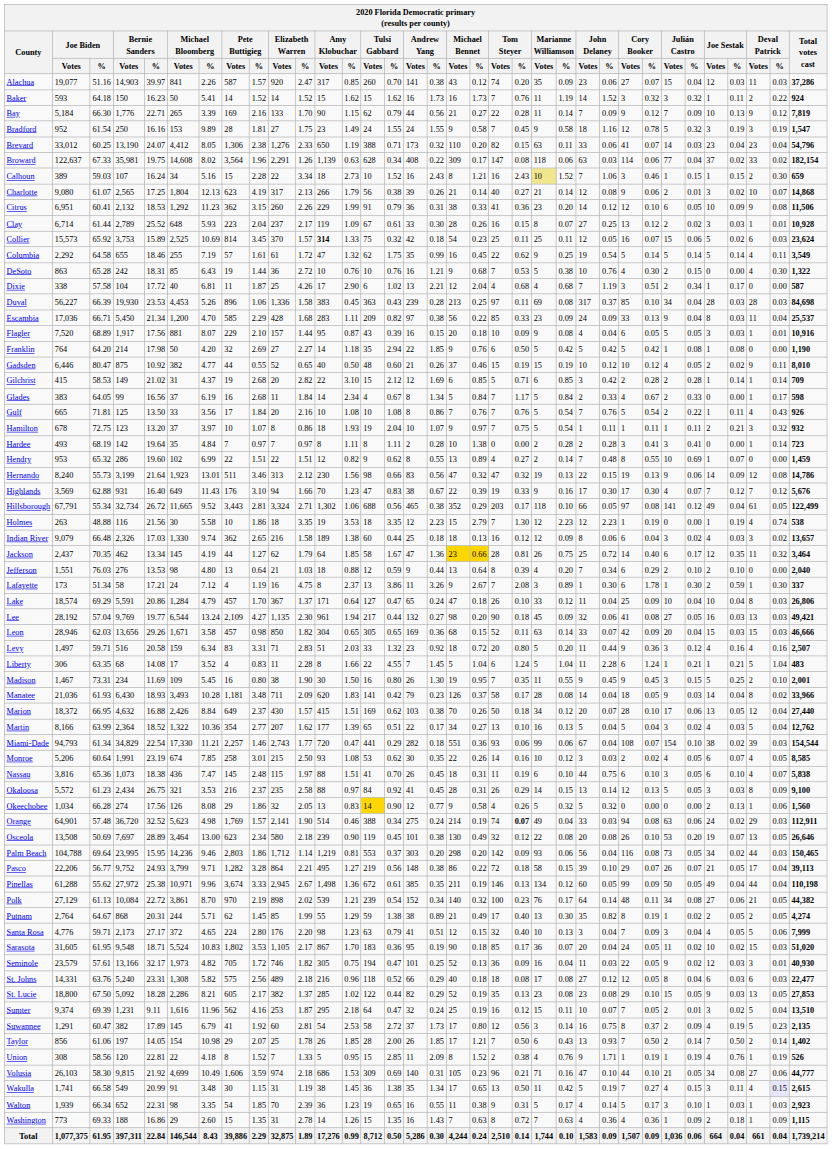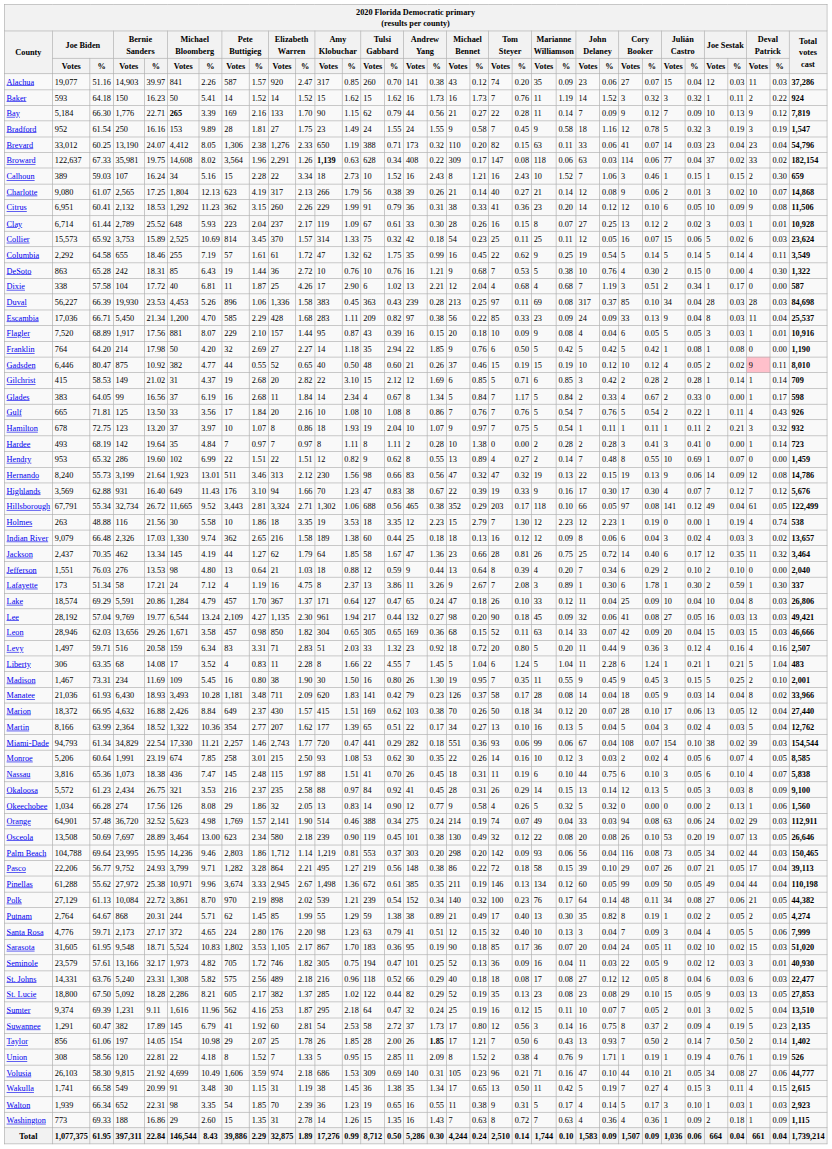(176, 113) normal -> (176, 113) bold
(326, 161) normal -> (326, 160) bold
(538, 176) khaki background -> (538, 176) no background
(323, 239) bold -> (323, 239) normal
(751, 365) no background -> (751, 365) pink background
(453, 554) gold background -> (453, 554) no background
(479, 554) gold background -> (479, 554) no background
(367, 806) gold background -> (367, 806) no background
(522, 821) bold -> (522, 821) normal
(437, 1042) normal -> (437, 1041) bold
(780, 1089) lavender background -> (780, 1089) no background
